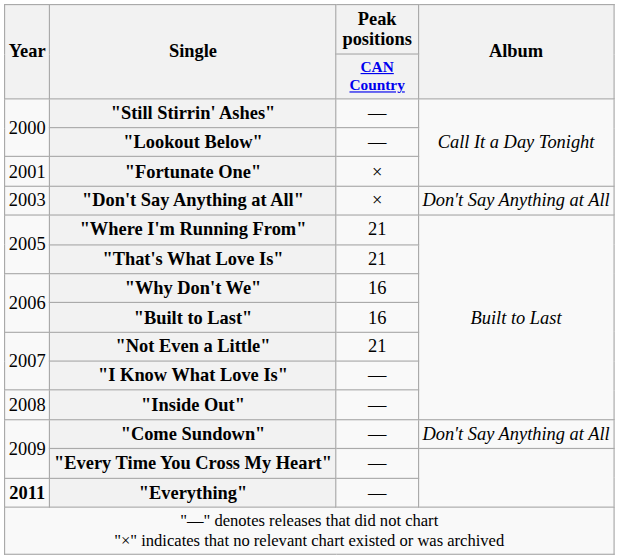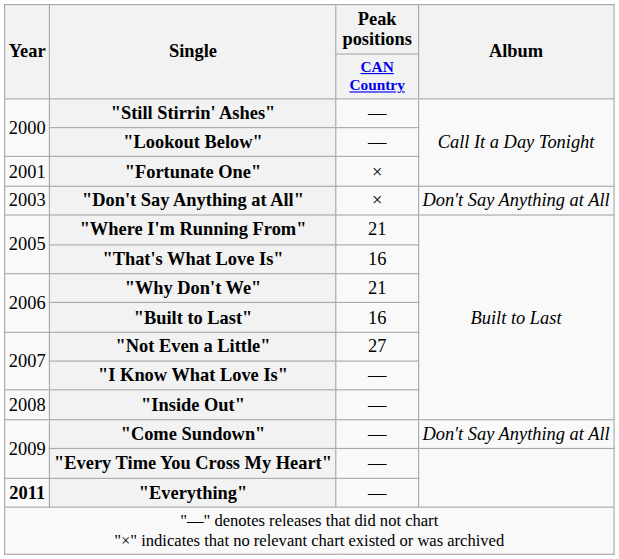(377, 258) 21 -> (377, 258) 16
(377, 288) 16 -> (377, 288) 21
(377, 346) 21 -> (377, 346) 27
